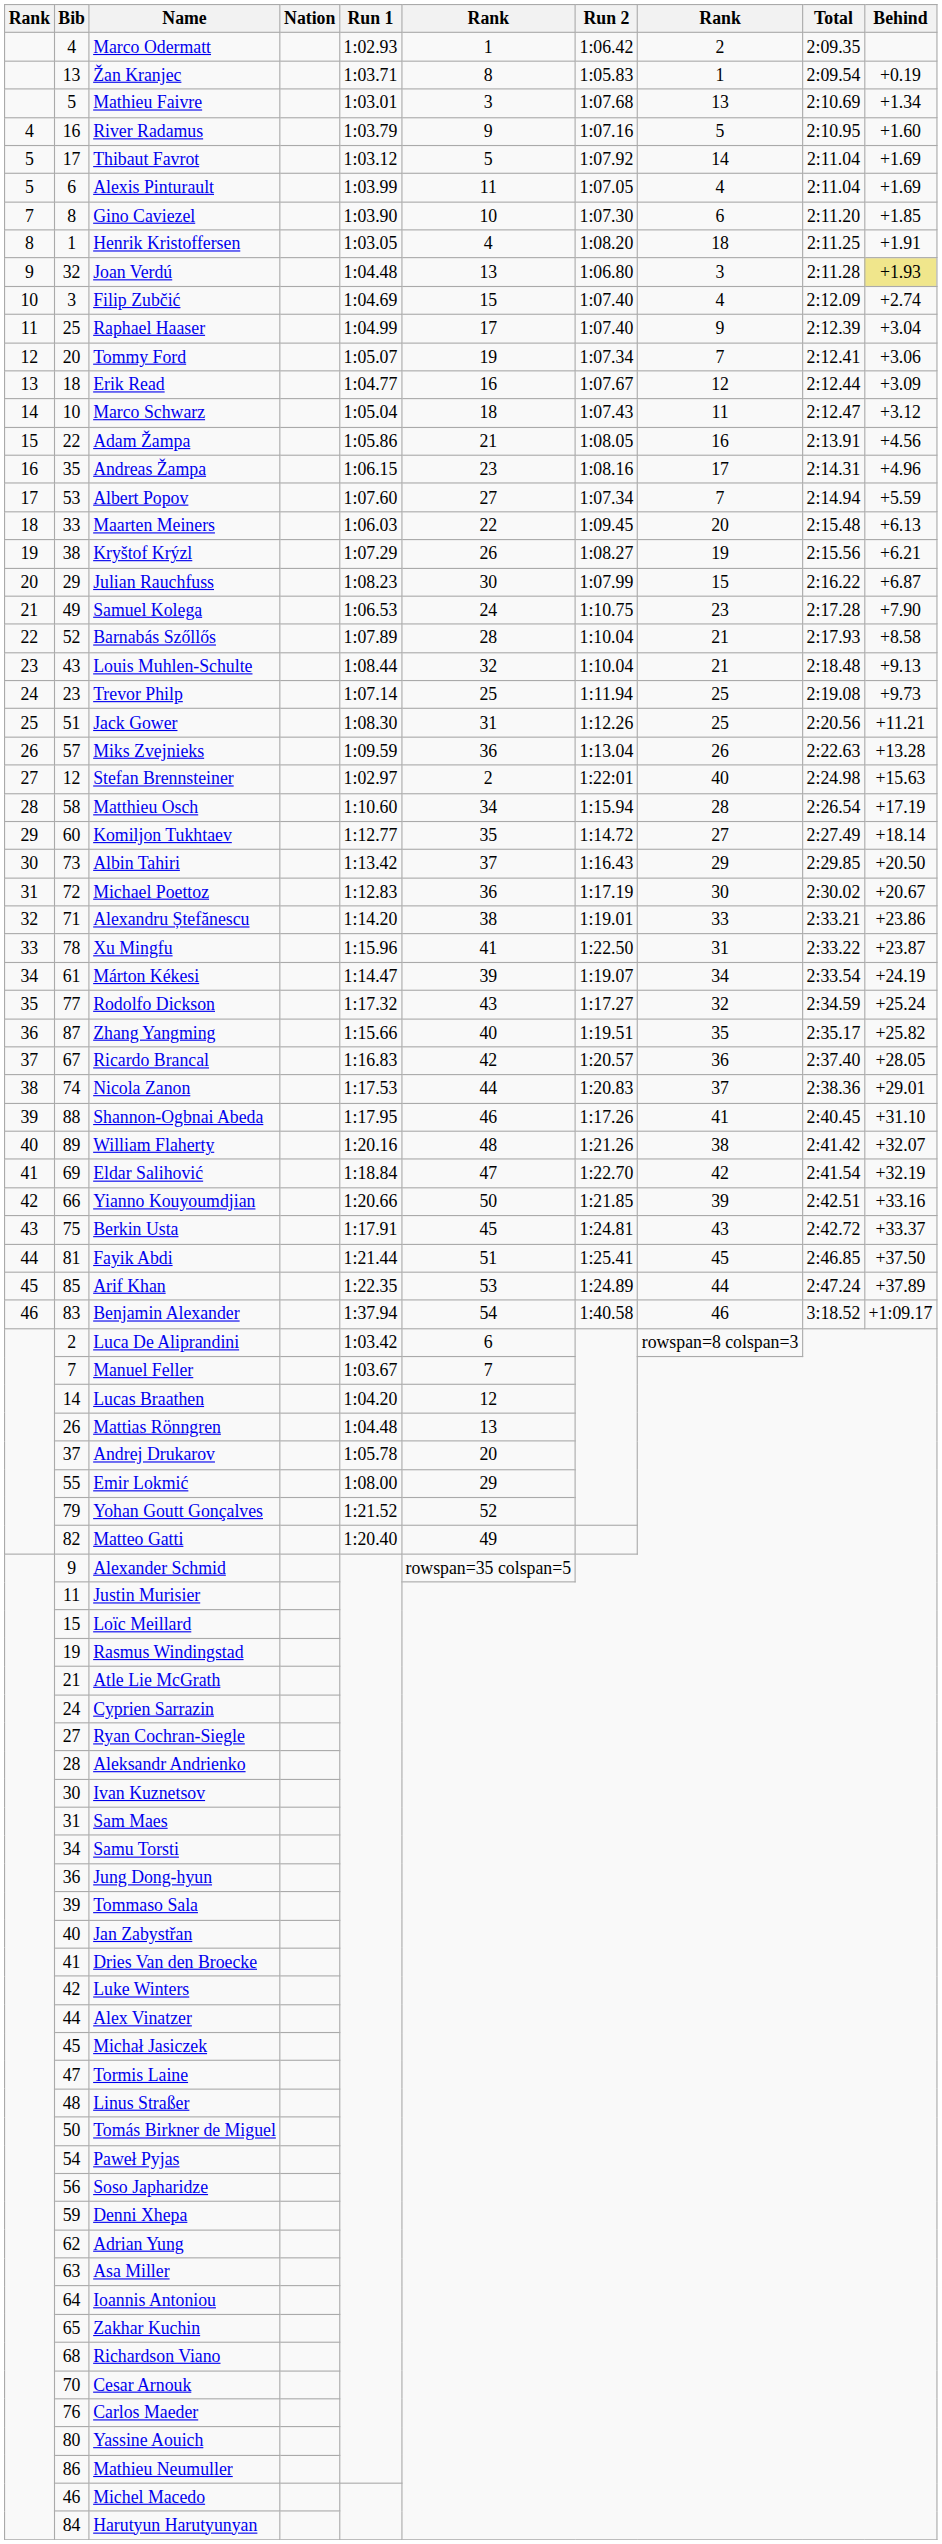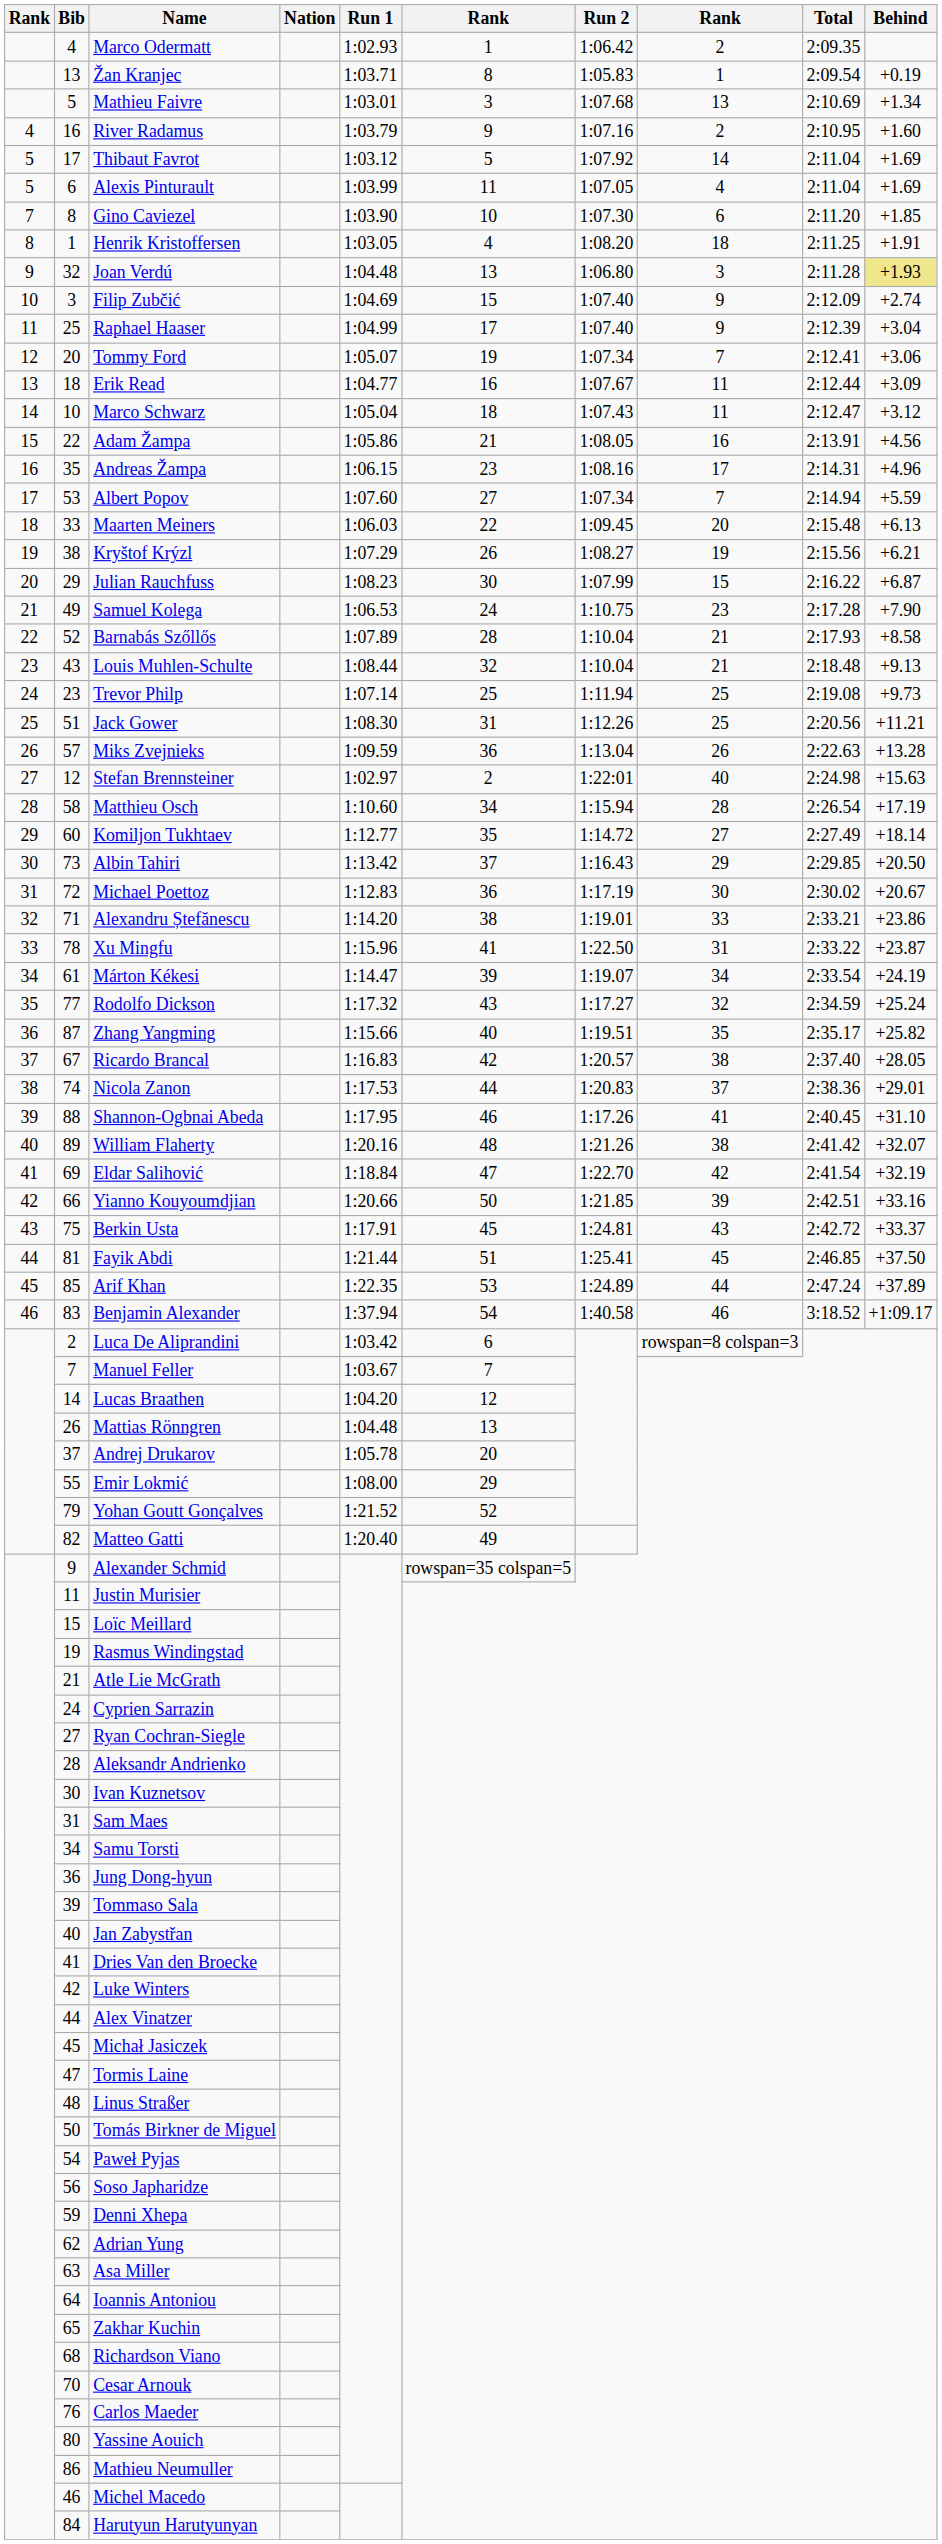(720, 131) 5 -> (720, 131) 2
(720, 300) 4 -> (720, 300) 9
(720, 384) 12 -> (720, 384) 11
(720, 1060) 36 -> (720, 1060) 38
